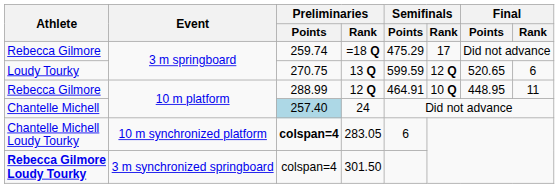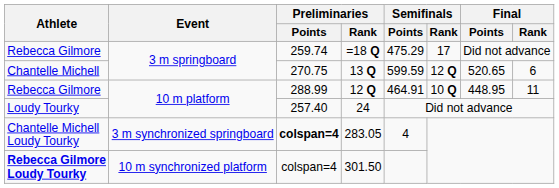(43, 71) Loudy Tourky -> (53, 71) Chantelle Michell
(53, 109) Chantelle Michell -> (43, 109) Loudy Tourky
(309, 109) lightblue background -> (309, 109) no background
(193, 135) 10 m synchronized platform -> (193, 135) 3 m synchronized springboard
(406, 135) 6 -> (406, 135) 4
(193, 167) 3 m synchronized springboard -> (193, 167) 10 m synchronized platform
